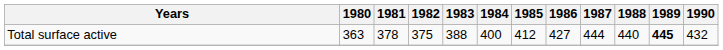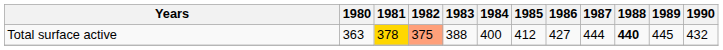(388, 34) no background -> (388, 34) gold background
(422, 34) no background -> (422, 34) lightsalmon background
(628, 34) normal -> (628, 34) bold
(663, 34) bold -> (663, 34) normal
